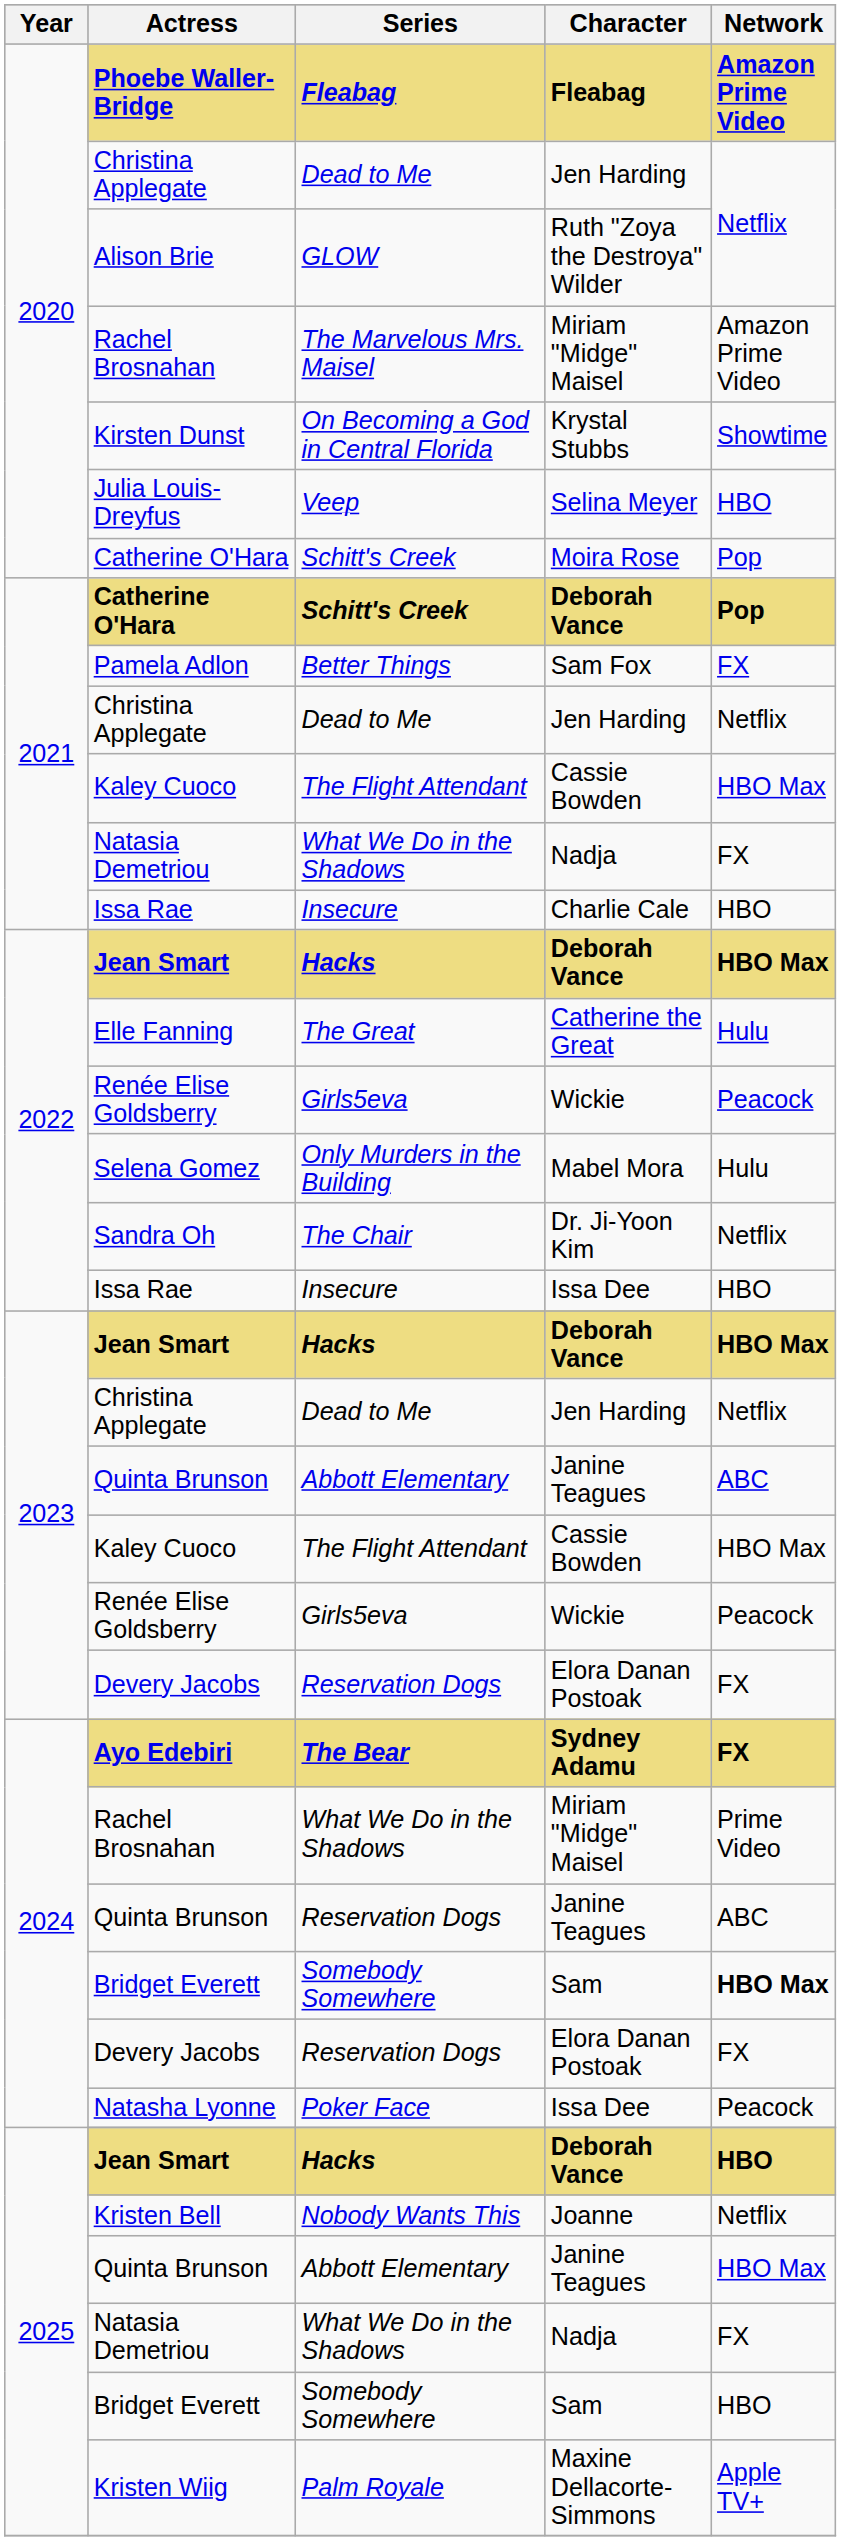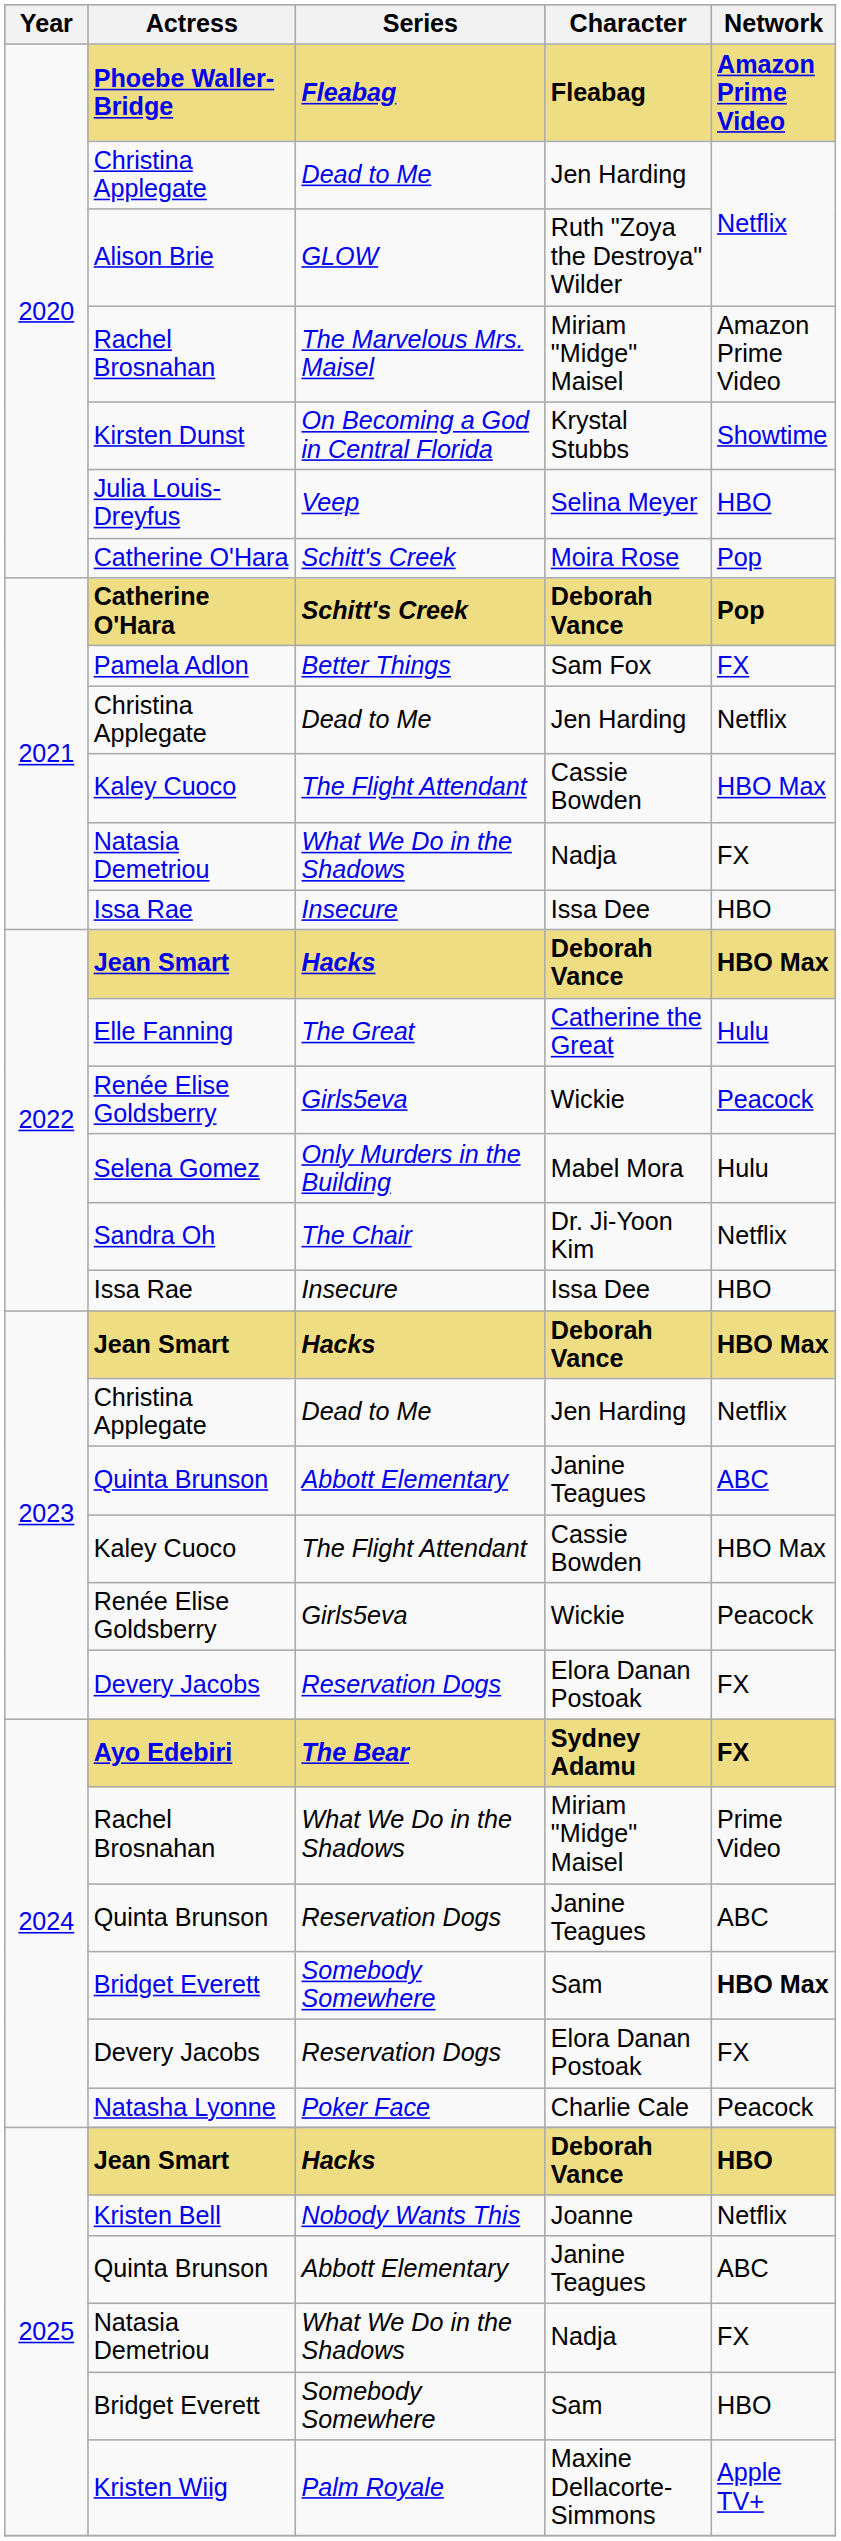(620, 909) Charlie Cale -> (600, 909) Issa Dee
(600, 2107) Issa Dee -> (620, 2107) Charlie Cale
(771, 2269) HBO Max -> (743, 2269) ABC
